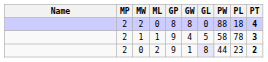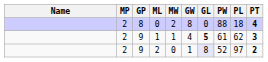columns swapped: (141, 11) <-> (173, 11)
(206, 37) normal -> (206, 37) bold
(222, 37) 58 -> (222, 37) 61
(238, 37) 78 -> (238, 37) 62
(222, 50) 44 -> (222, 50) 52
(238, 50) 23 -> (238, 50) 97
